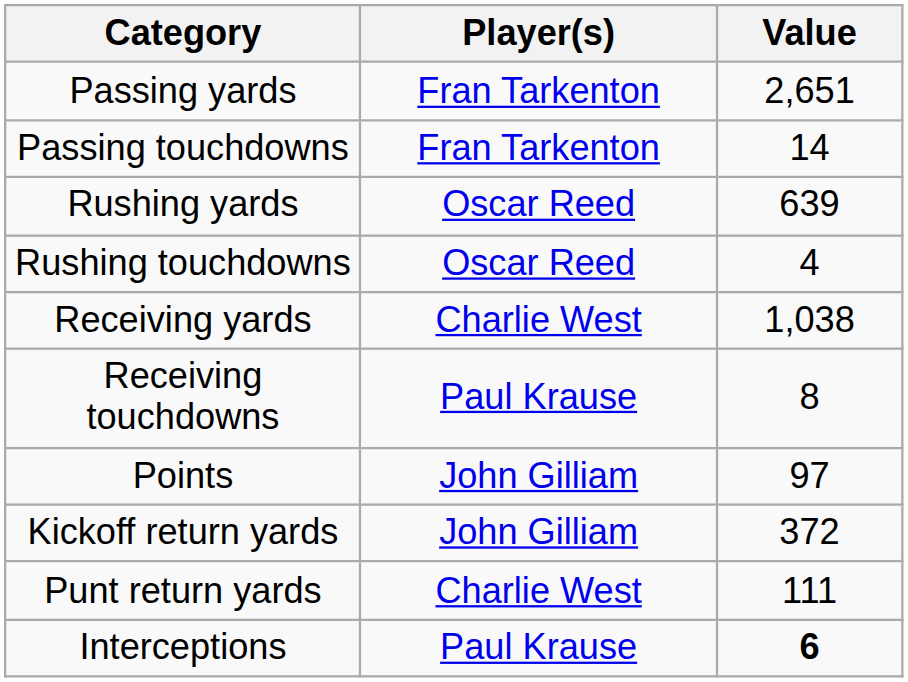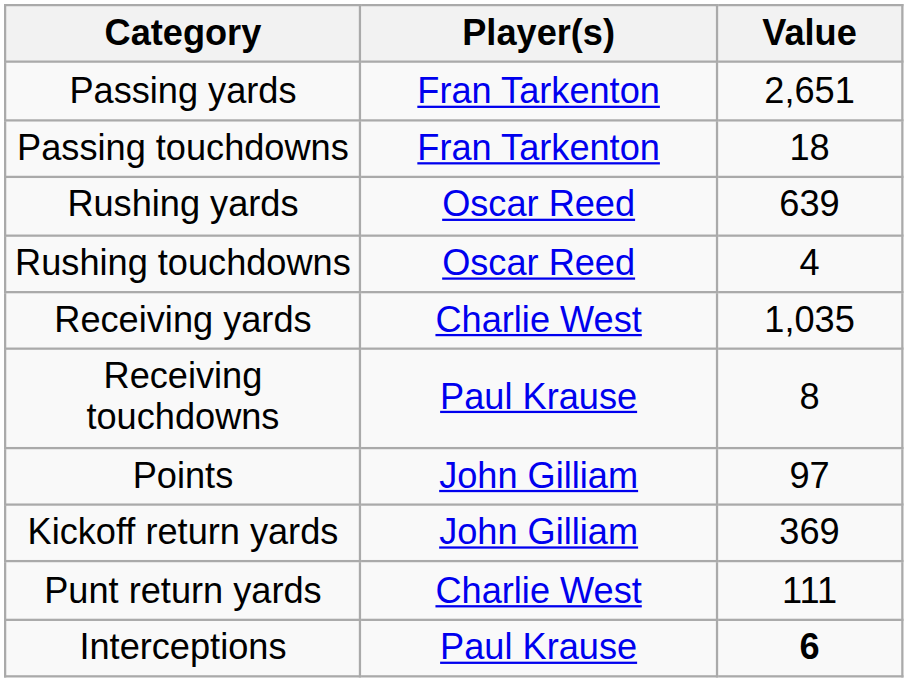(810, 147) 14 -> (810, 147) 18
(810, 319) 1,038 -> (810, 319) 1,035
(810, 532) 372 -> (810, 532) 369
